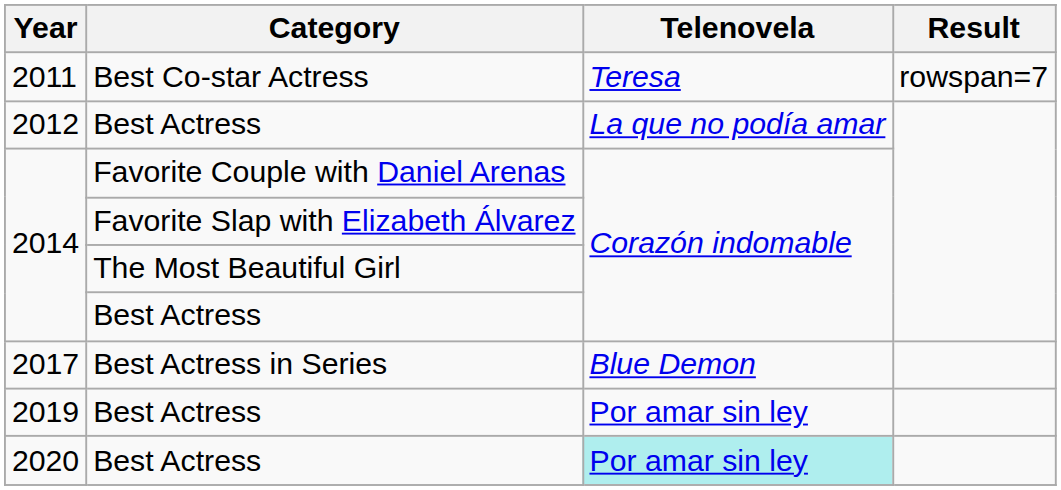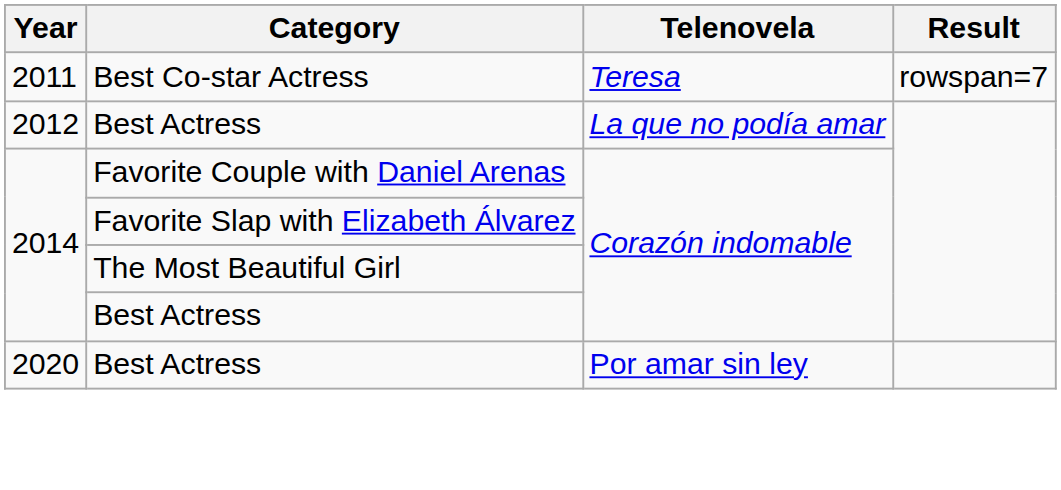- row: (46, 364)
- row: (46, 412)
(699, 460) paleturquoise background -> (699, 364) no background
